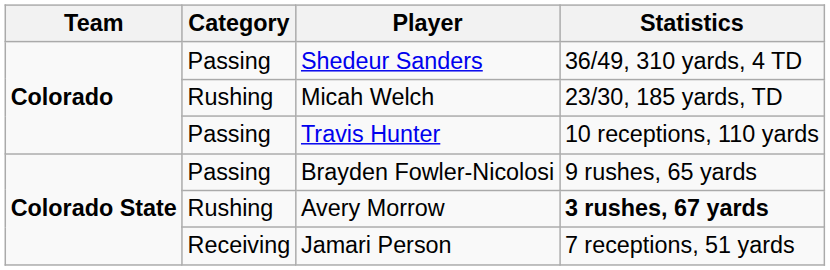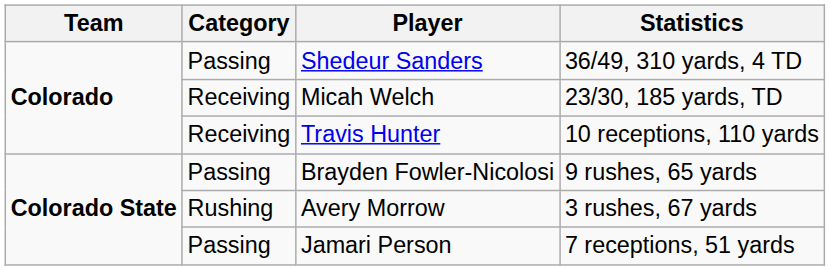(230, 97) Rushing -> (239, 97) Receiving
(229, 134) Passing -> (239, 134) Receiving
(667, 208) bold -> (661, 208) normal
(239, 245) Receiving -> (229, 245) Passing
